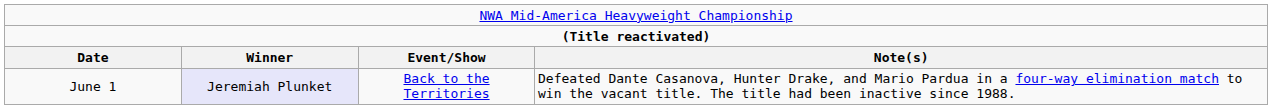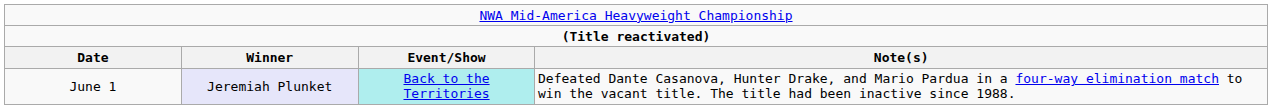(447, 86) no background -> (447, 86) paleturquoise background
